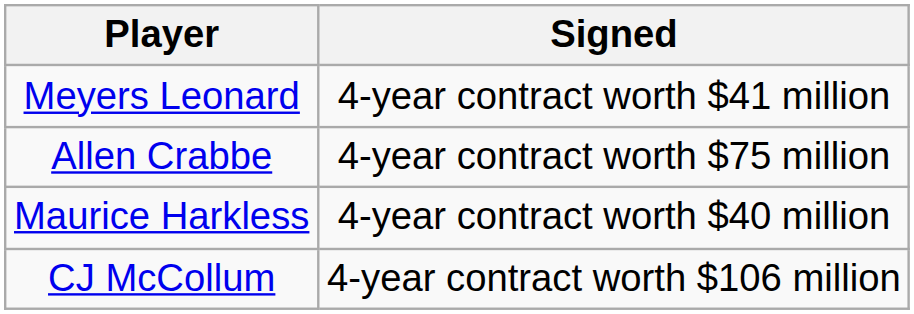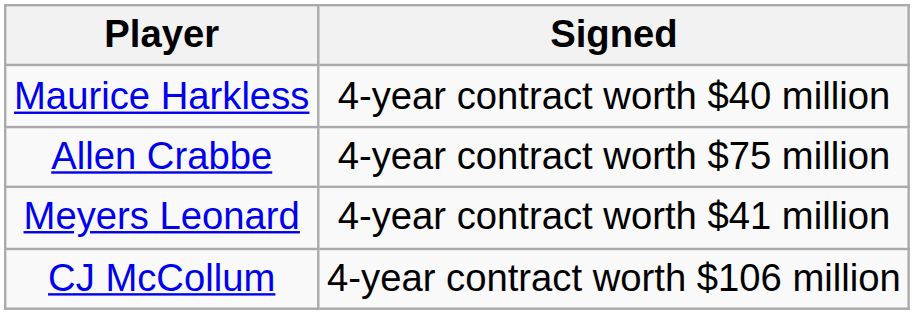rows swapped: (162, 95) <-> (162, 216)
